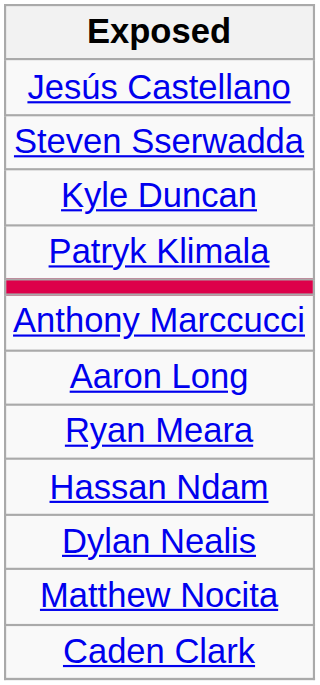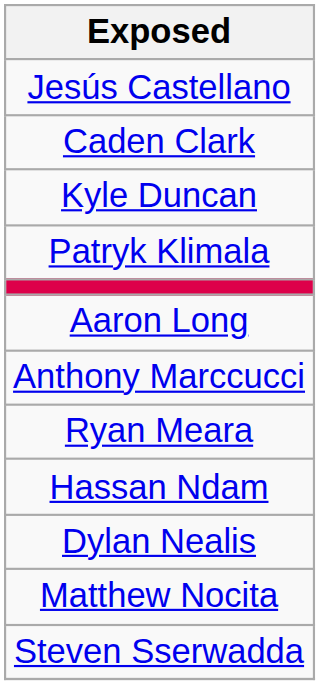(159, 141) Steven Sserwadda -> (159, 141) Caden Clark
(159, 321) Anthony Marccucci -> (159, 321) Aaron Long
(159, 376) Aaron Long -> (159, 376) Anthony Marccucci
(159, 650) Caden Clark -> (159, 650) Steven Sserwadda
